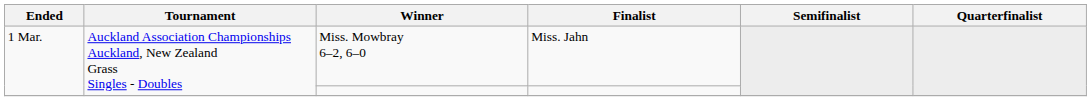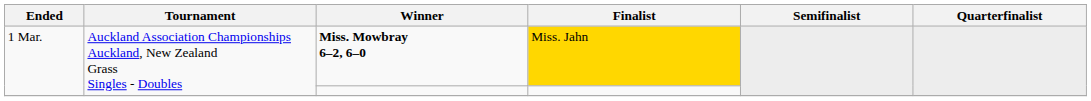(361, 44) normal -> (364, 44) bold
(560, 37) no background -> (560, 37) gold background
